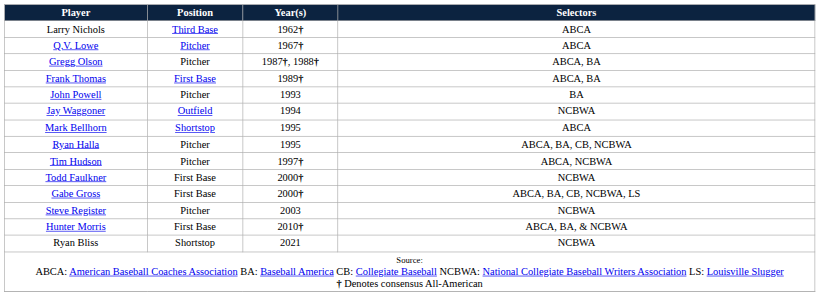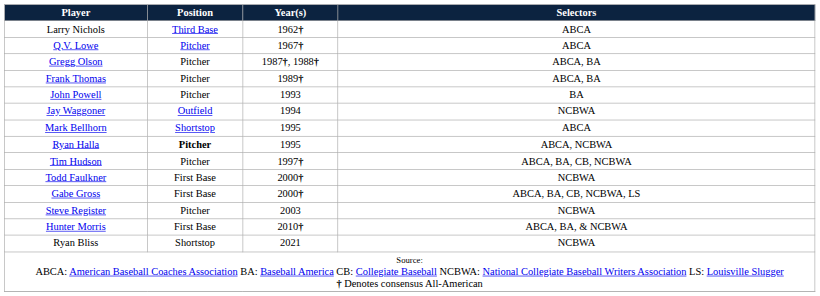(195, 78) First Base -> (195, 78) Pitcher
(195, 144) normal -> (195, 144) bold
(576, 144) ABCA, BA, CB, NCBWA -> (576, 144) ABCA, NCBWA
(576, 161) ABCA, NCBWA -> (576, 161) ABCA, BA, CB, NCBWA
